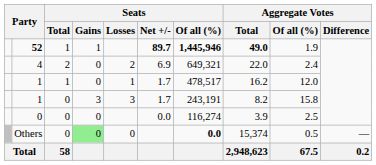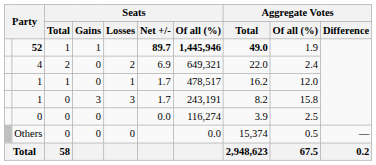(98, 134) lightgreen background -> (98, 134) no background
(214, 134) bold -> (214, 134) normal
